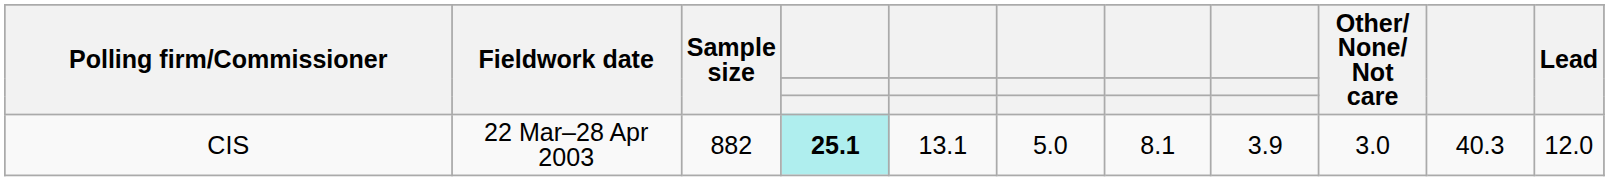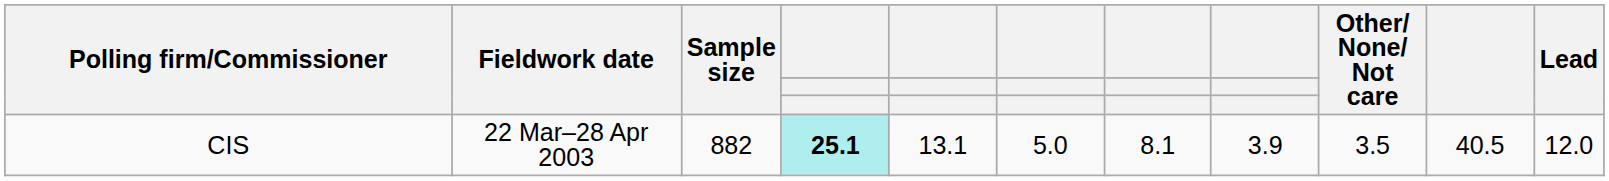(1373, 145) 3.0 -> (1373, 145) 3.5
(1480, 145) 40.3 -> (1480, 145) 40.5
